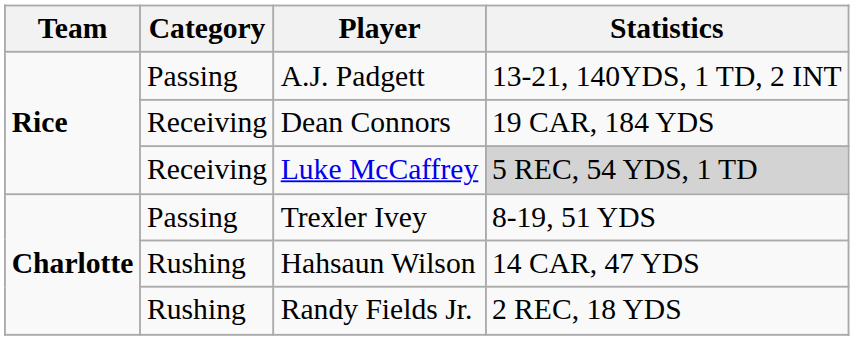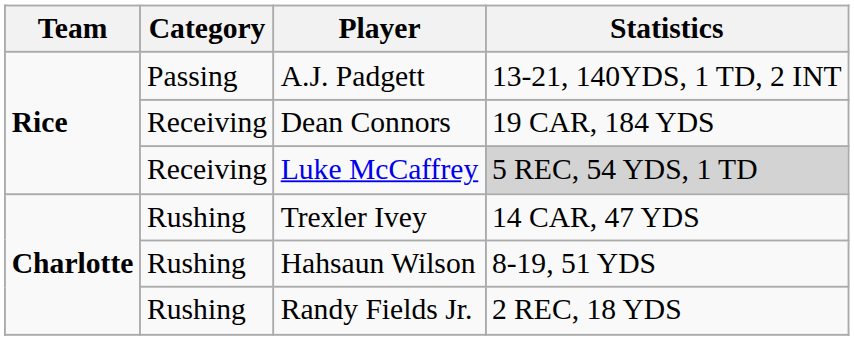(192, 216) Passing -> (196, 216) Rushing
(574, 216) 8-19, 51 YDS -> (596, 216) 14 CAR, 47 YDS
(596, 263) 14 CAR, 47 YDS -> (574, 263) 8-19, 51 YDS
